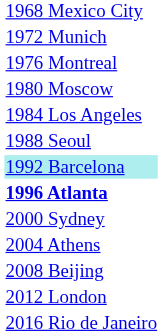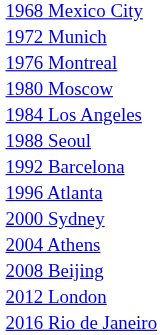(65, 166) paleturquoise background -> (65, 166) no background
(57, 192) bold -> (54, 192) normal
